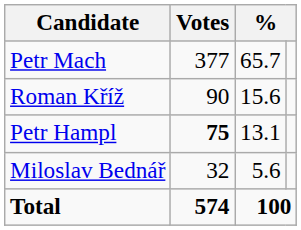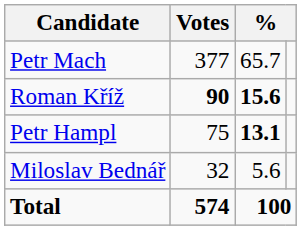(218, 96) normal -> (218, 96) bold
(260, 96) normal -> (260, 96) bold
(218, 133) bold -> (218, 133) normal
(260, 133) normal -> (260, 133) bold
